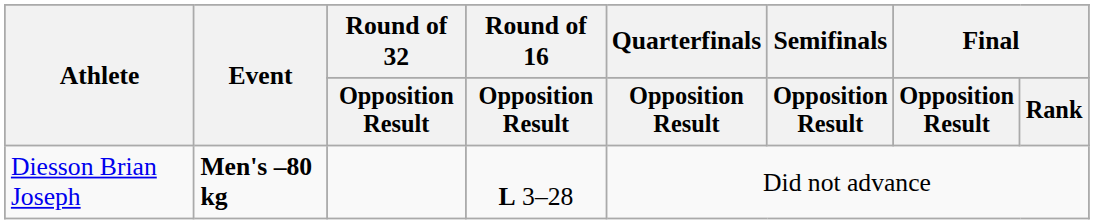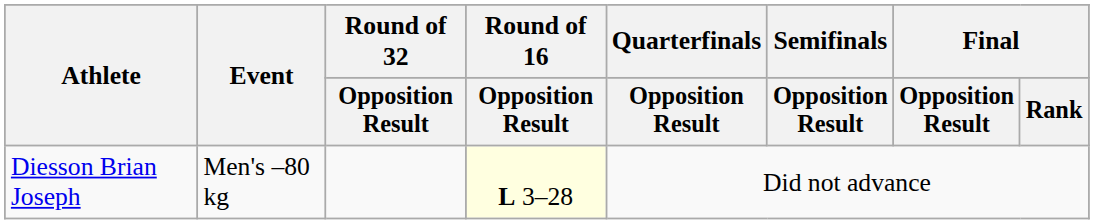(256, 182) bold -> (257, 182) normal
(536, 197) no background -> (536, 197) lightyellow background
